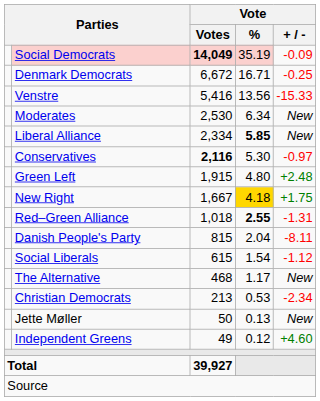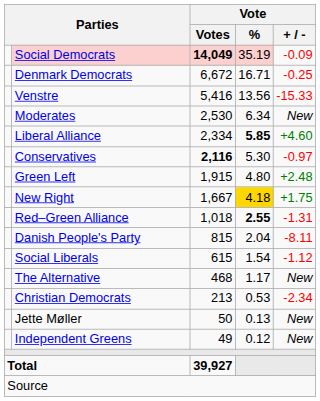(300, 136) New -> (296, 136) +4.60
(296, 339) +4.60 -> (300, 339) New
